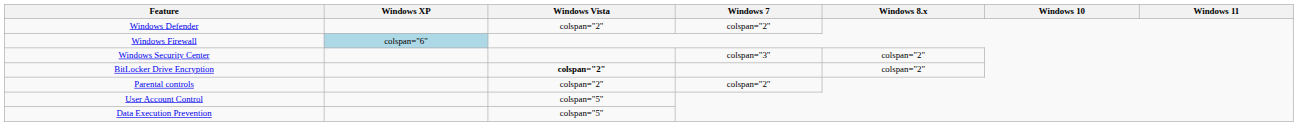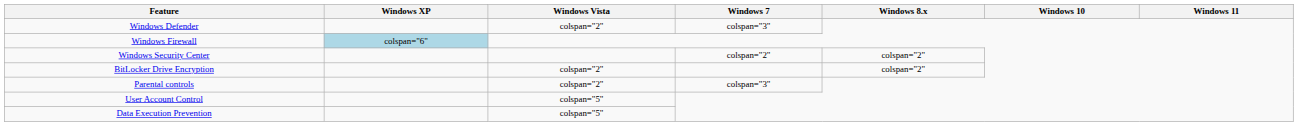(749, 25) colspan="2" -> (749, 25) colspan="3"
(749, 55) colspan="3" -> (749, 55) colspan="2"
(582, 69) bold -> (582, 69) normal
(749, 84) colspan="2" -> (749, 84) colspan="3"
